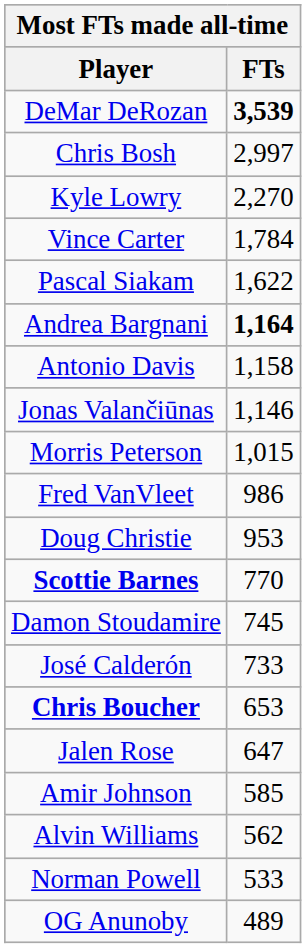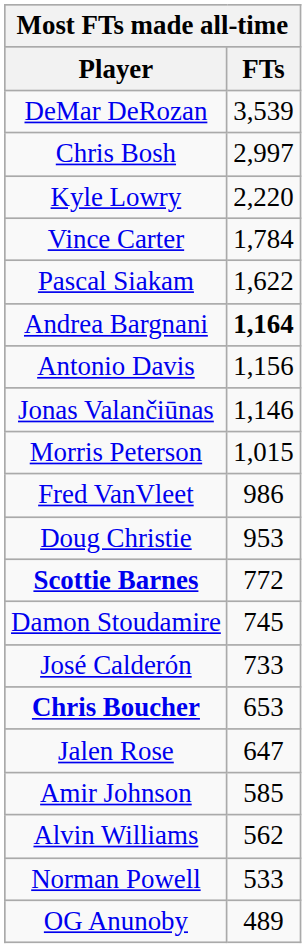(263, 111) bold -> (263, 111) normal
(263, 196) 2,270 -> (263, 196) 2,220
(263, 366) 1,158 -> (263, 366) 1,156
(263, 580) 770 -> (263, 580) 772
